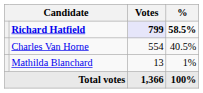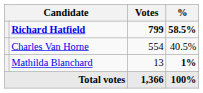(156, 29) lavender background -> (156, 29) no background
(189, 63) normal -> (189, 63) bold
